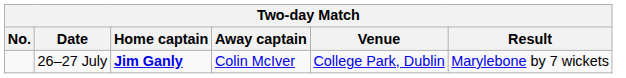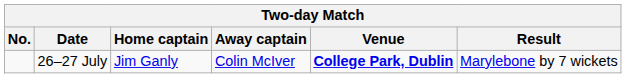(148, 61) bold -> (146, 61) normal
(379, 61) normal -> (383, 61) bold
